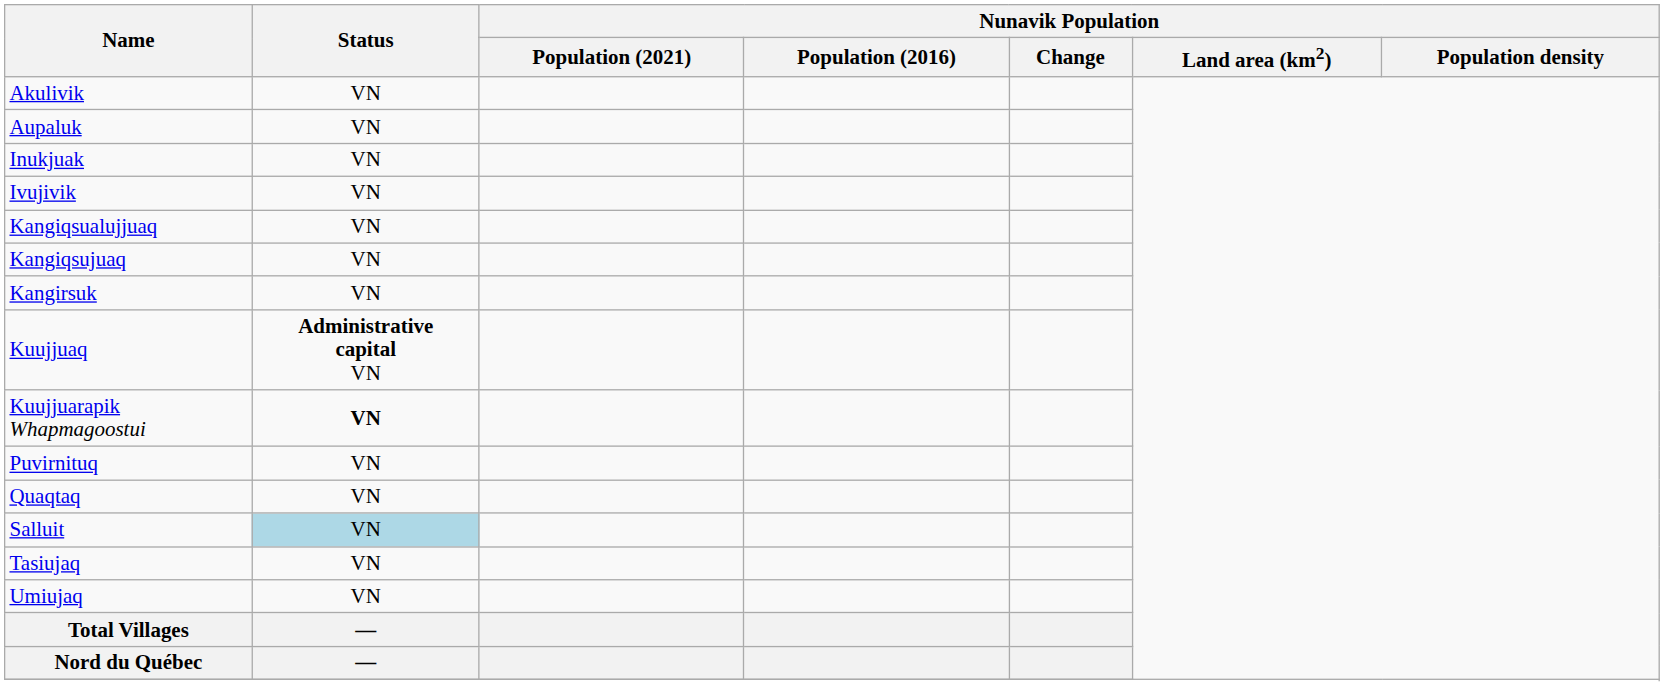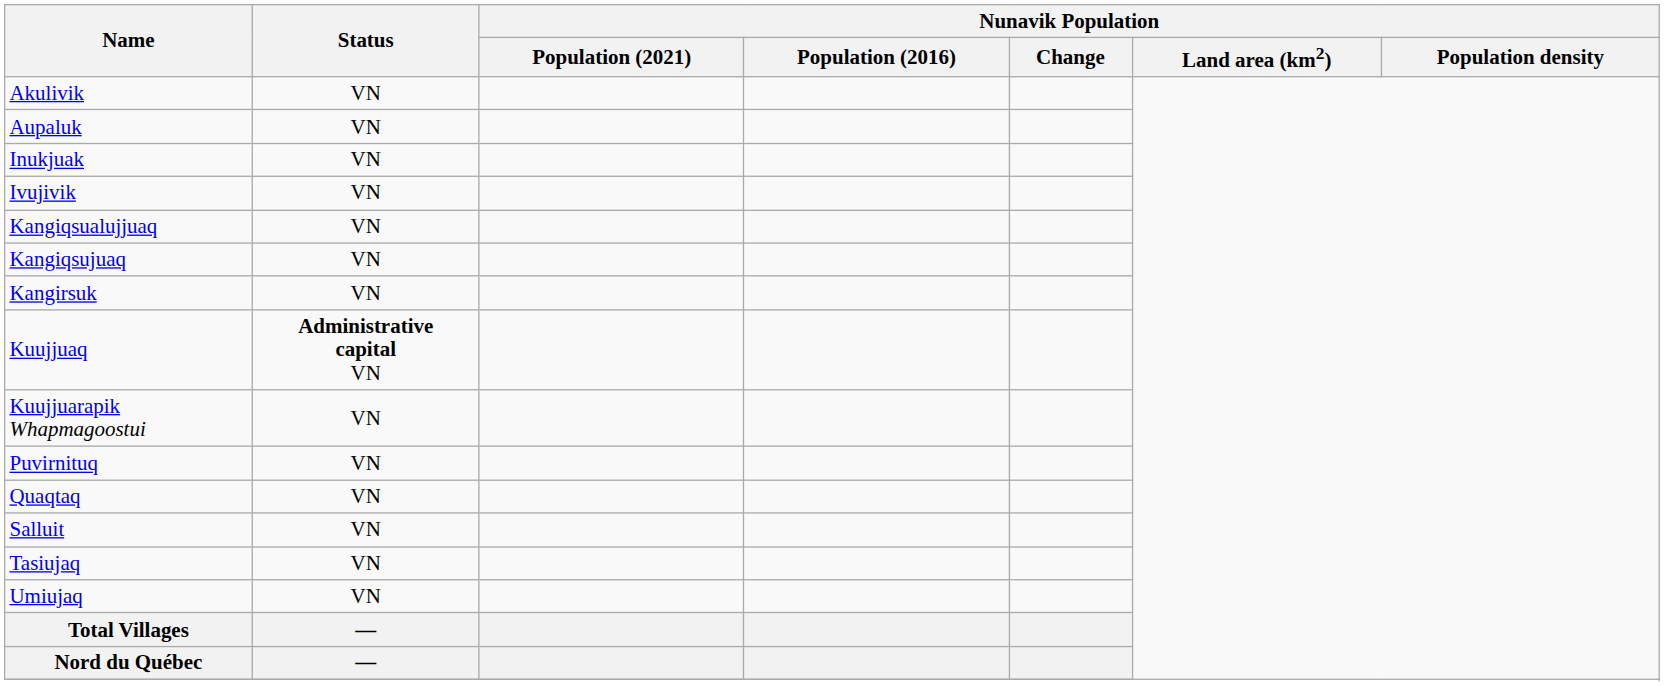(366, 418) bold -> (366, 418) normal
(366, 529) lightblue background -> (366, 529) no background
